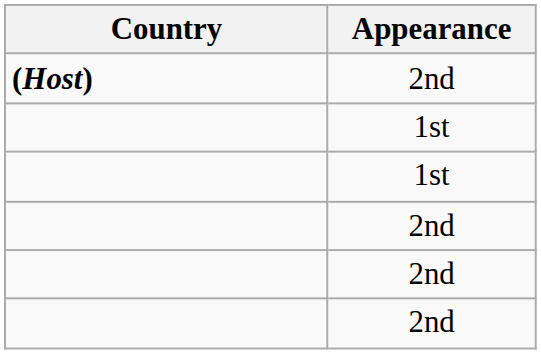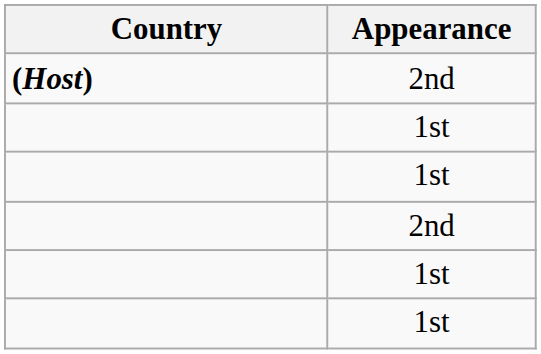(432, 273) 2nd -> (432, 273) 1st
(432, 322) 2nd -> (432, 322) 1st
